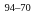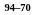(18, 7) normal -> (18, 7) bold
